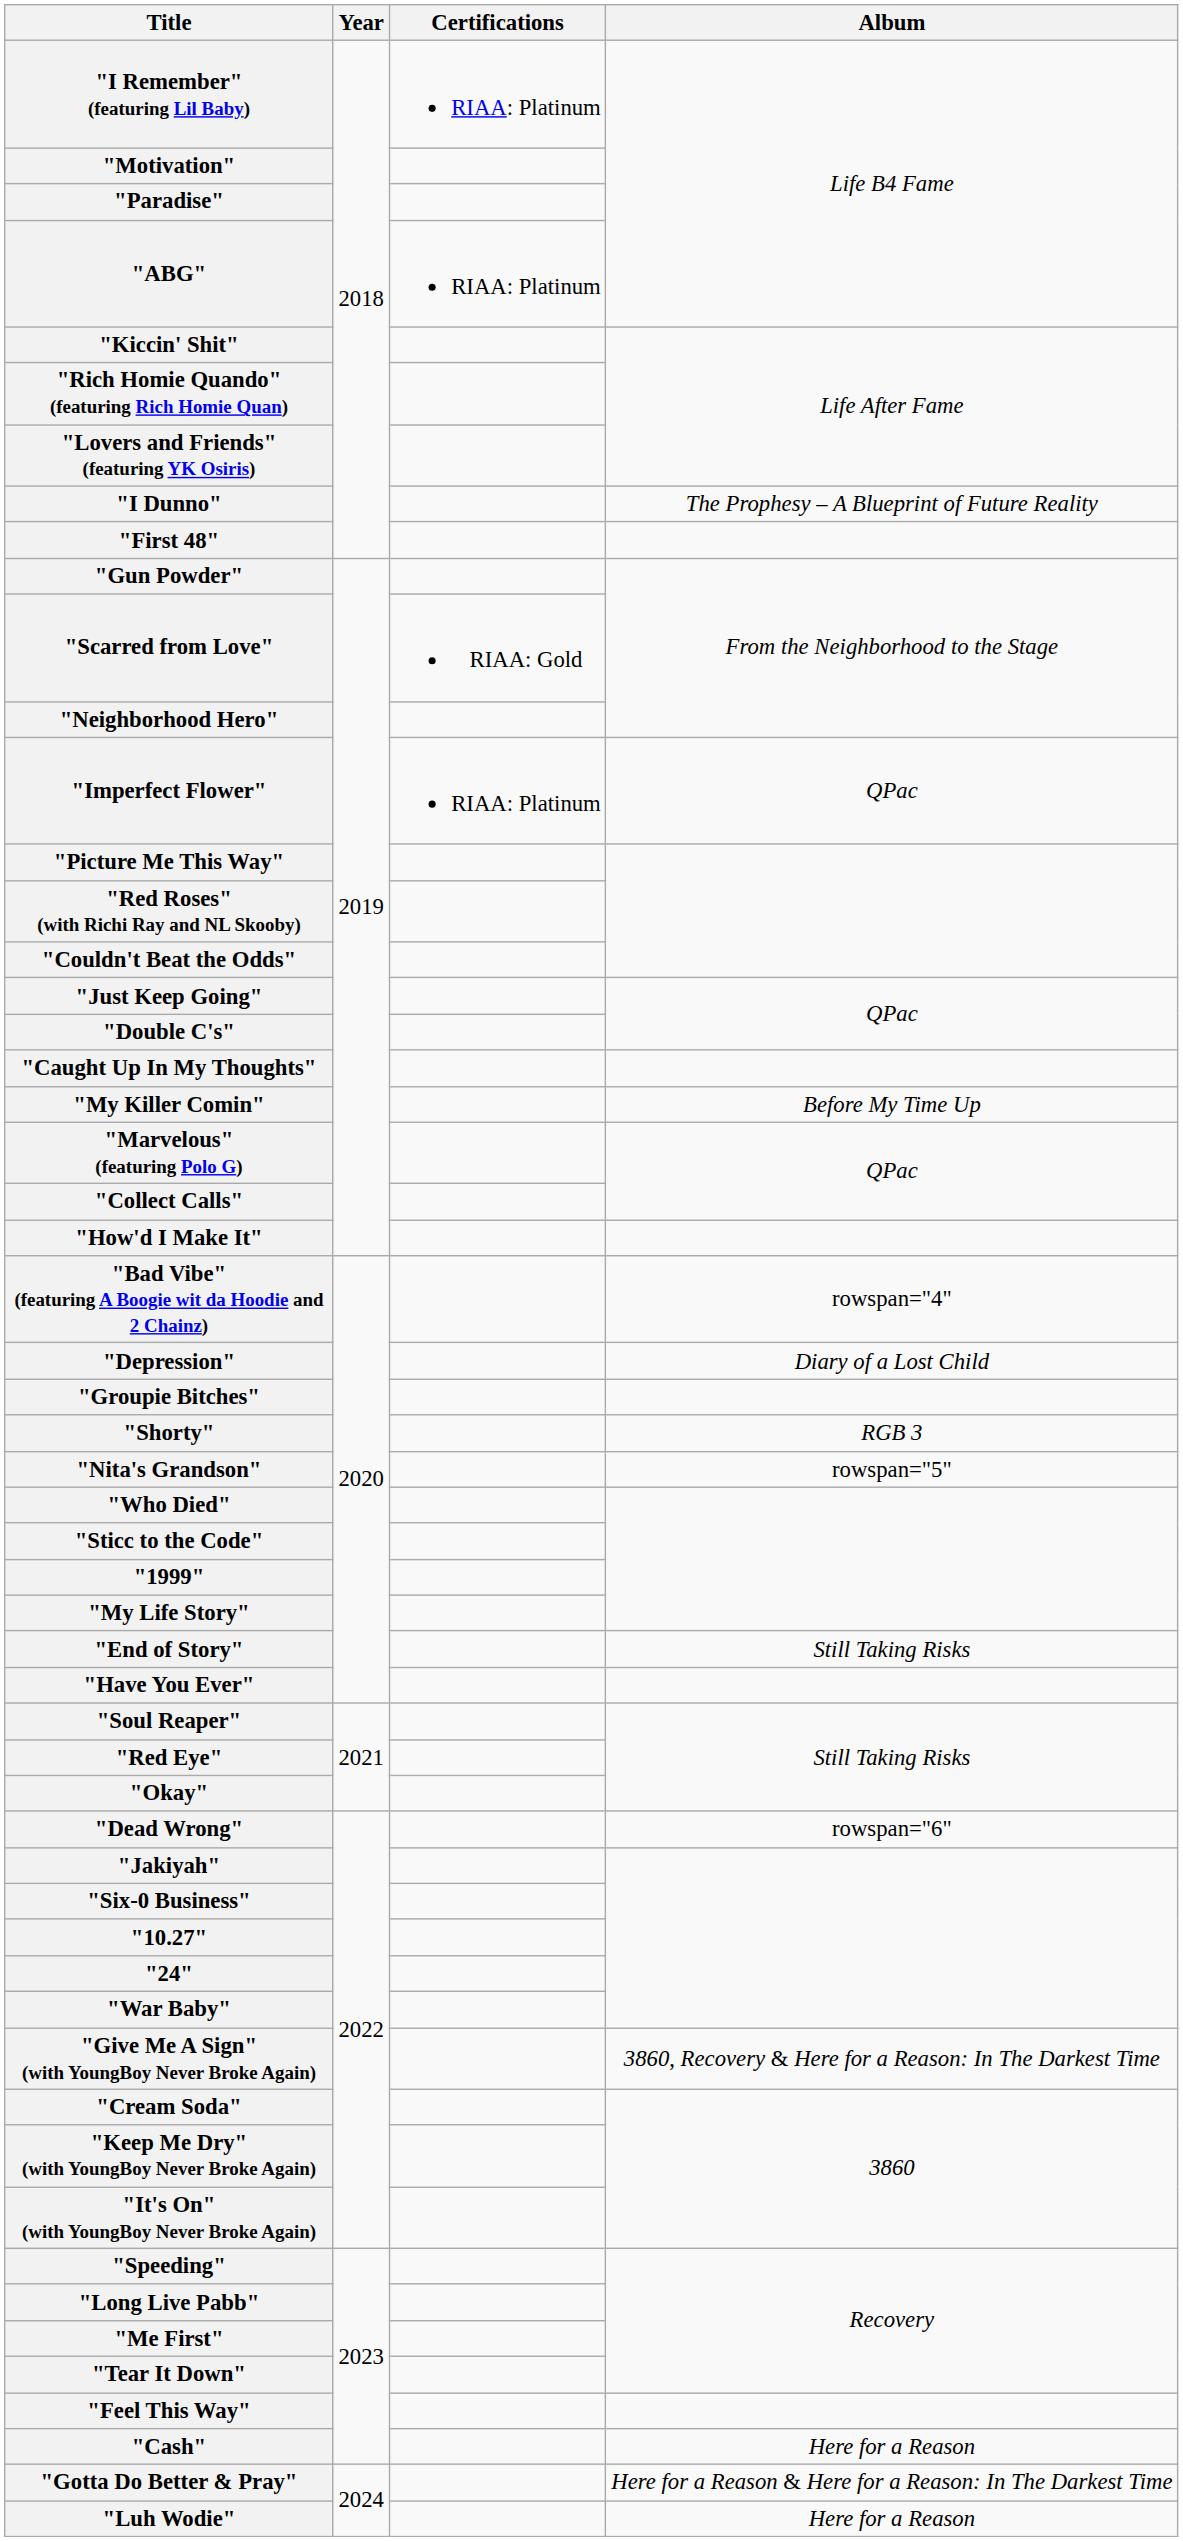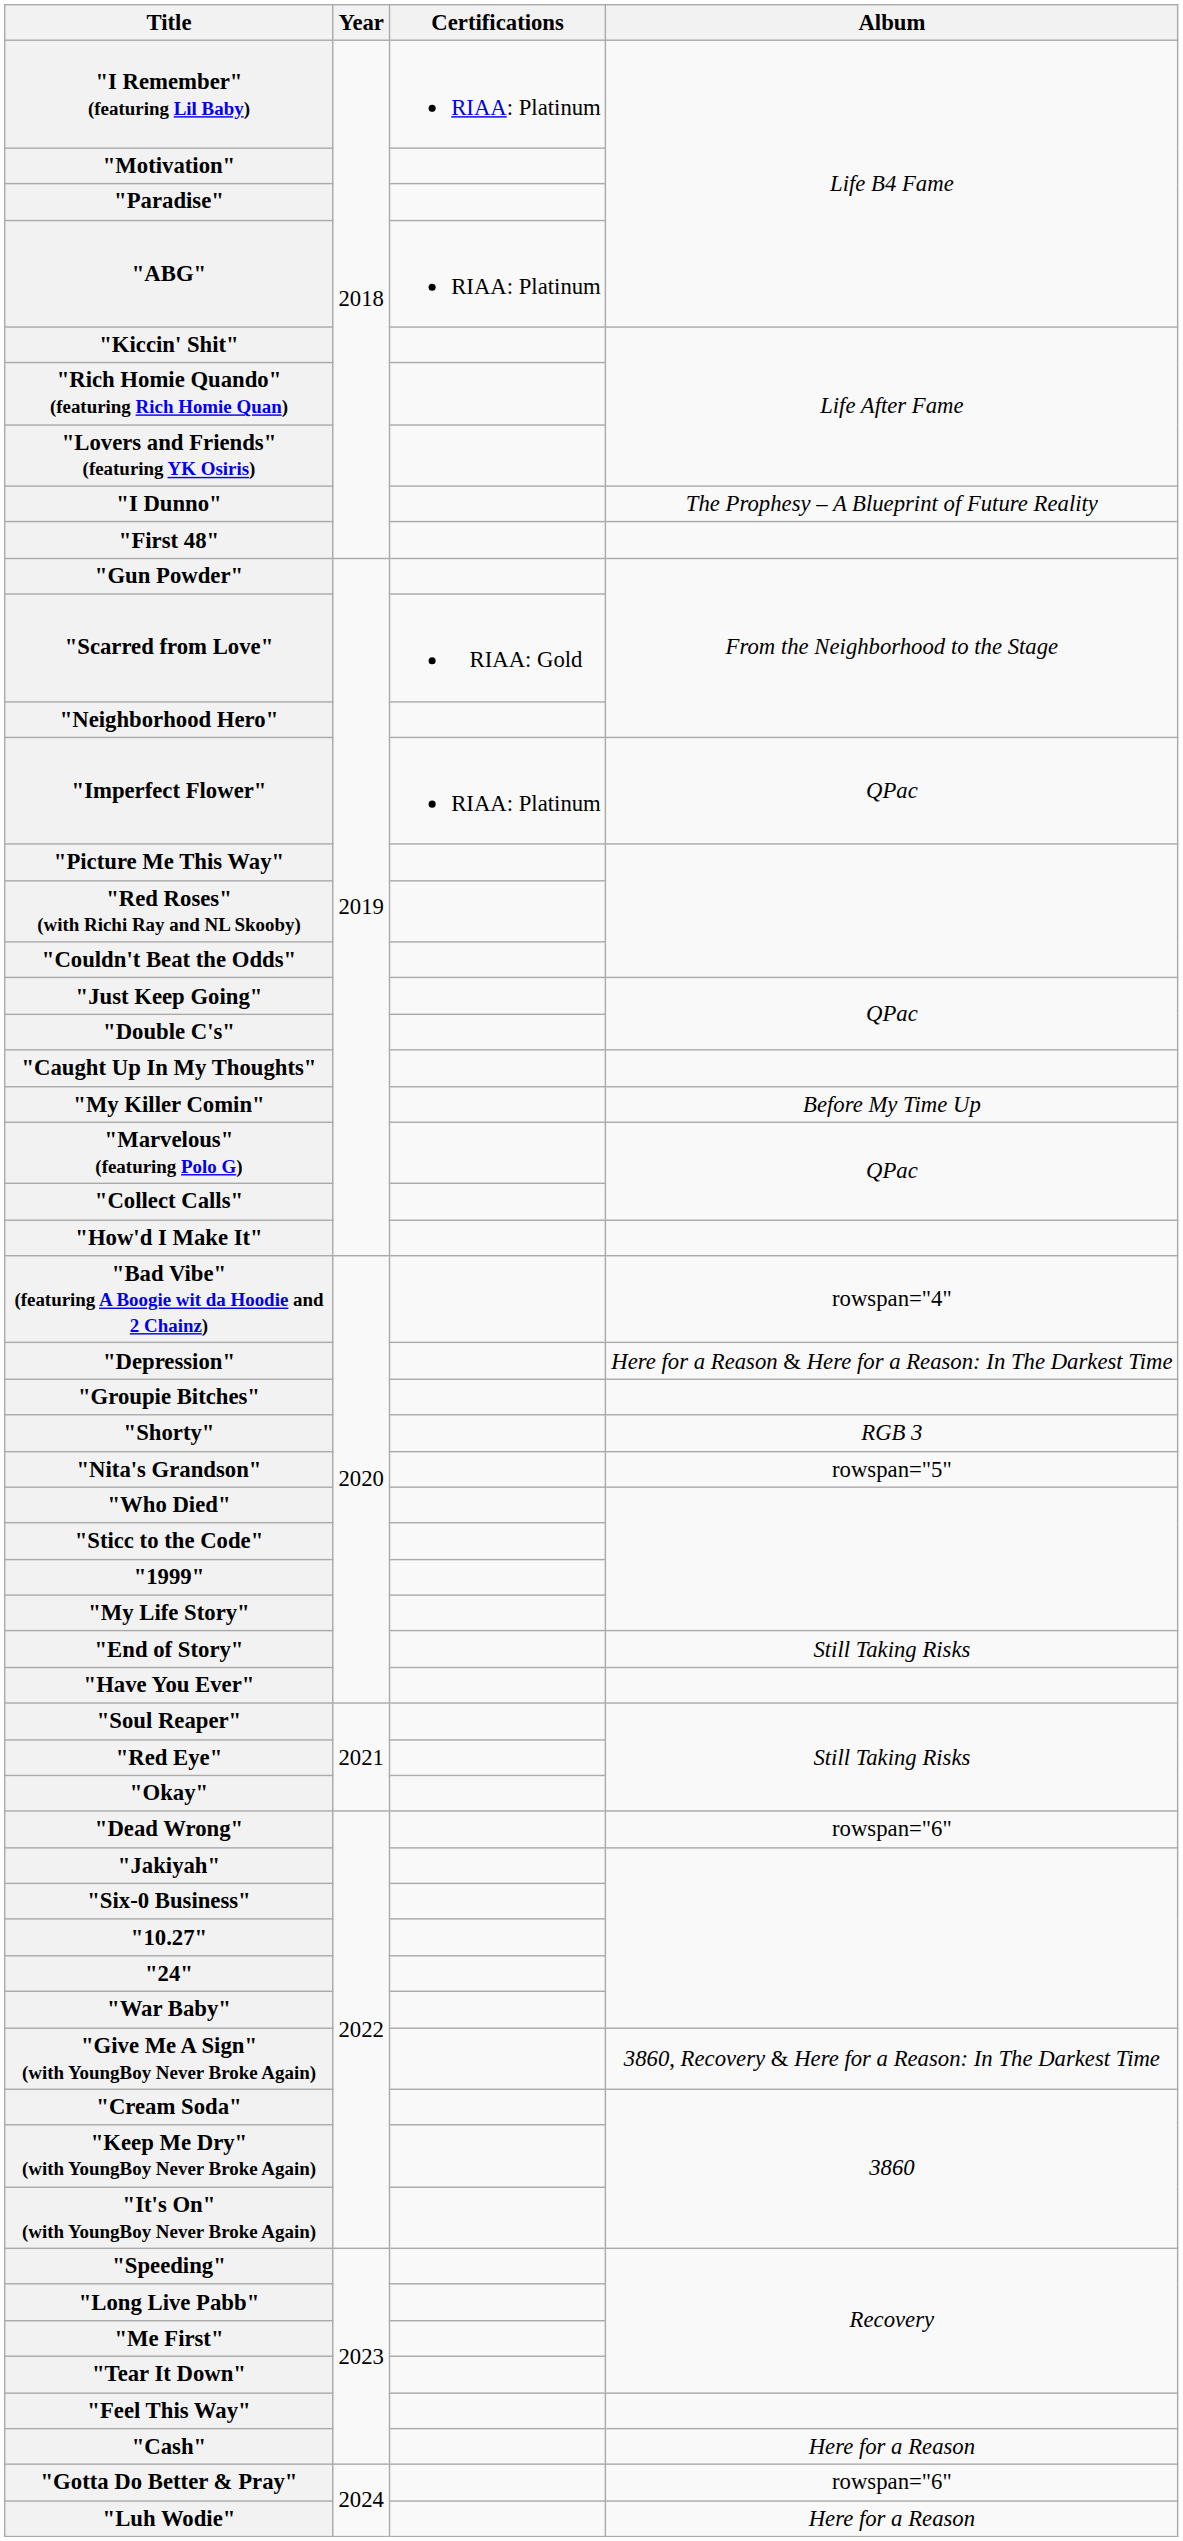(892, 1360) Diary of a Lost Child -> (892, 1360) Here for a Reason & Here for a Reason: In The Darkest Time
(892, 2482) Here for a Reason & Here for a Reason: In The Darkest Time -> (892, 2482) rowspan="6"
